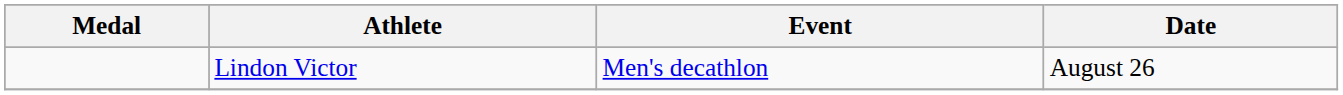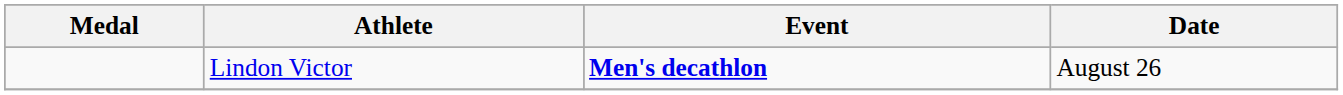(685, 67) normal -> (678, 67) bold
